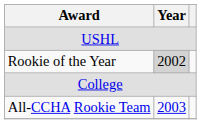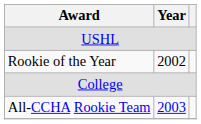(172, 61) lightgrey background -> (172, 61) no background
